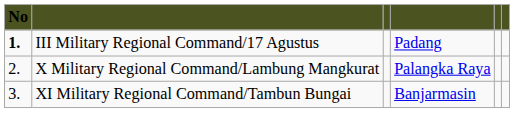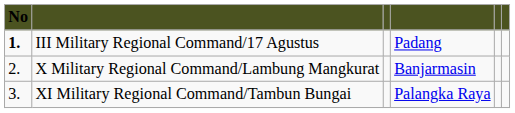(442, 69) Palangka Raya -> (442, 69) Banjarmasin
(442, 94) Banjarmasin -> (442, 94) Palangka Raya
